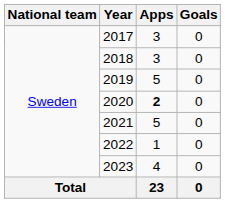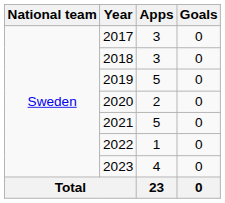(157, 101) bold -> (157, 101) normal
